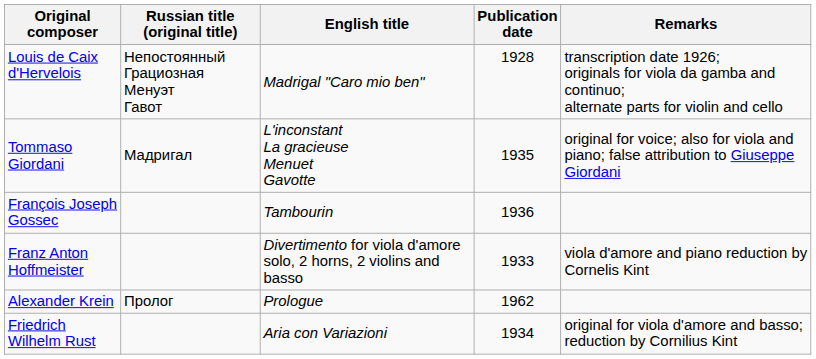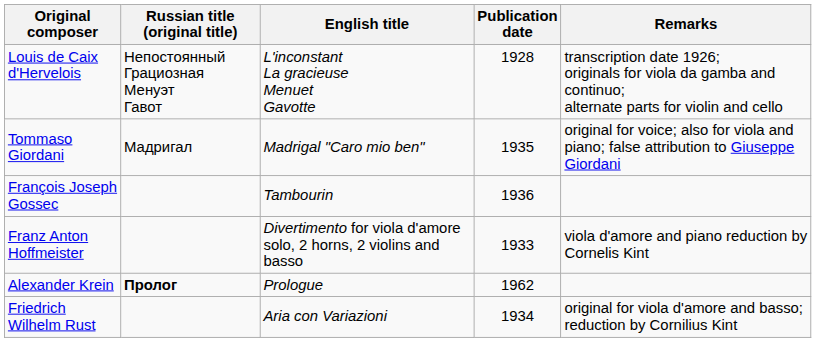(344, 81) Madrigal "Caro mio ben" -> (306, 81) L'inconstant La gracieuse Menuet Gavotte
(306, 155) L'inconstant La gracieuse Menuet Gavotte -> (344, 147) Madrigal "Caro mio ben"
(149, 301) normal -> (151, 284) bold
